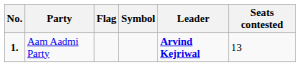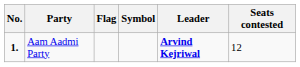(236, 47) 13 -> (236, 47) 12
